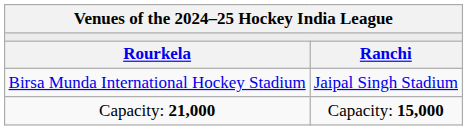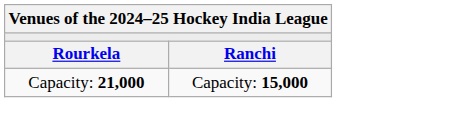- row: (157, 82)
